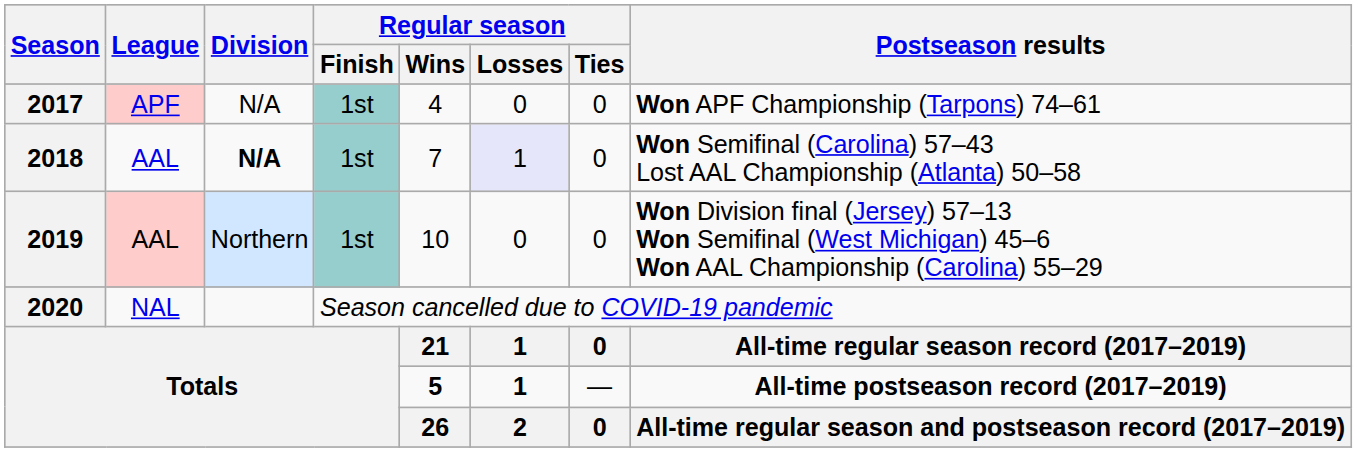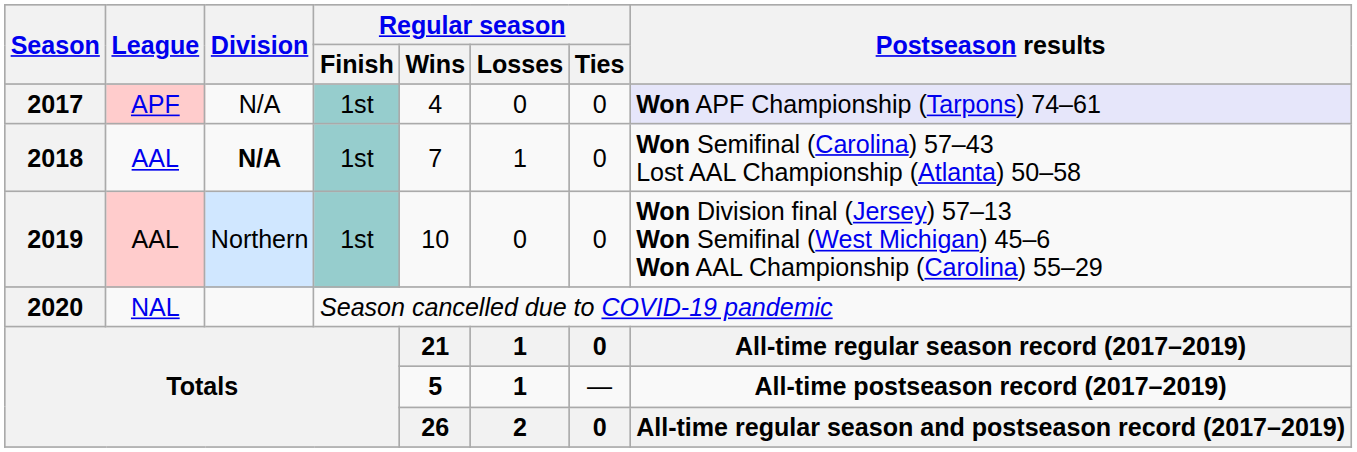(869, 104) no background -> (869, 104) lavender background
(520, 158) lavender background -> (520, 158) no background
